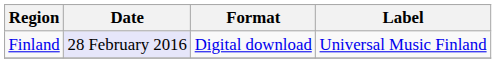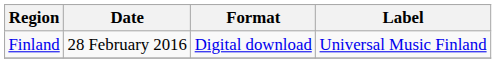(127, 44) lavender background -> (127, 44) no background
